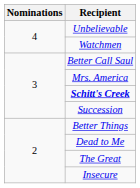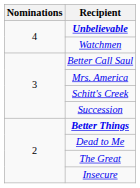(100, 28) normal -> (100, 28) bold
(100, 93) bold -> (100, 93) normal
(100, 126) normal -> (100, 126) bold
